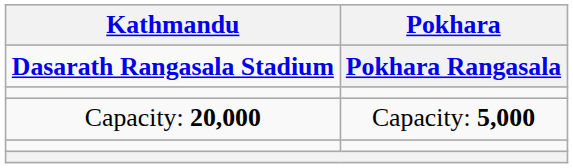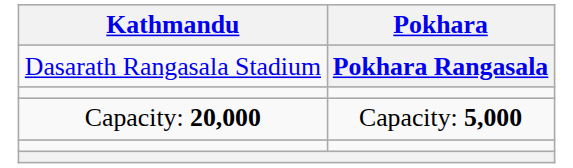(173, 65) bold -> (173, 65) normal
